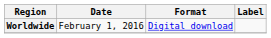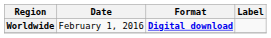(191, 26) normal -> (191, 26) bold
